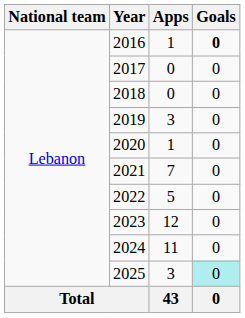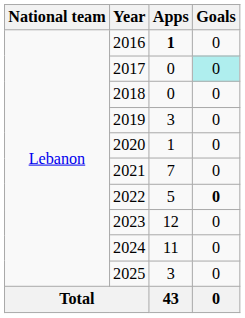(171, 42) normal -> (171, 42) bold
(216, 42) bold -> (216, 42) normal
(216, 68) no background -> (216, 68) paleturquoise background
(216, 196) normal -> (216, 196) bold
(216, 273) paleturquoise background -> (216, 273) no background
